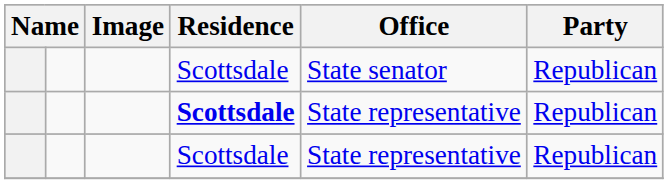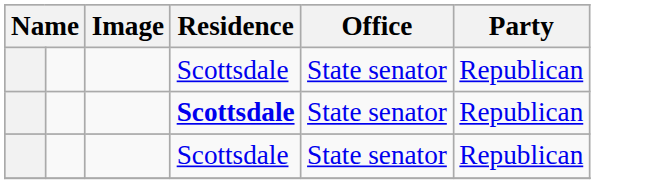(414, 112) State representative -> (377, 112) State senator
(414, 155) State representative -> (377, 155) State senator
